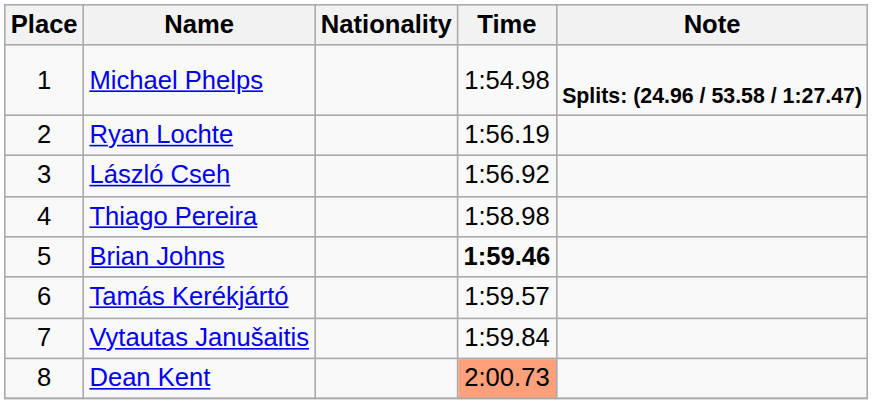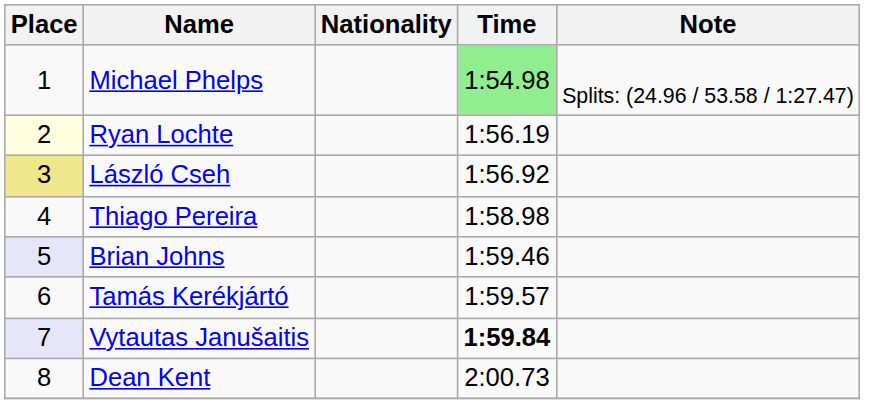(507, 79) no background -> (507, 79) lightgreen background
(712, 94) bold -> (708, 95) normal
(44, 134) no background -> (44, 134) lightyellow background
(44, 175) no background -> (44, 175) khaki background
(44, 256) no background -> (44, 256) lavender background
(507, 256) bold -> (507, 256) normal
(44, 337) no background -> (44, 337) lavender background
(507, 337) normal -> (507, 337) bold
(507, 378) lightsalmon background -> (507, 378) no background
